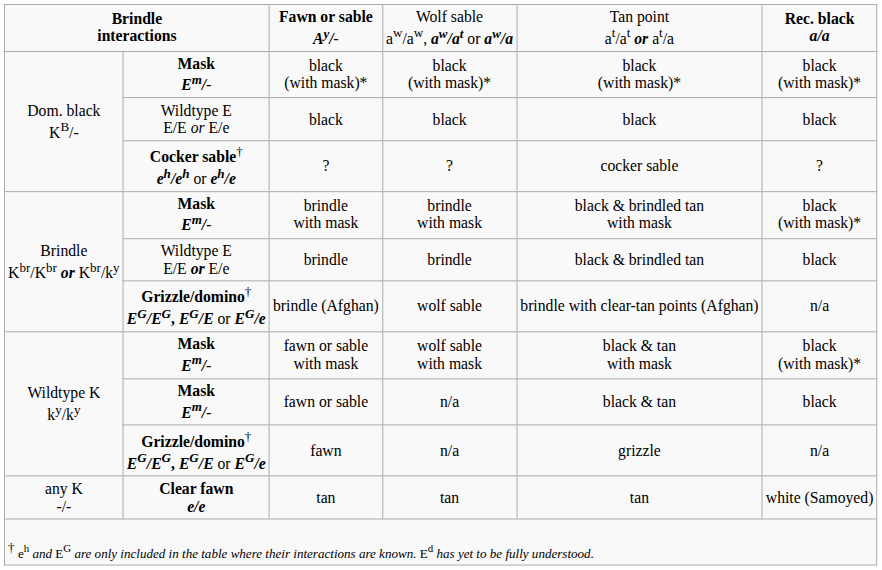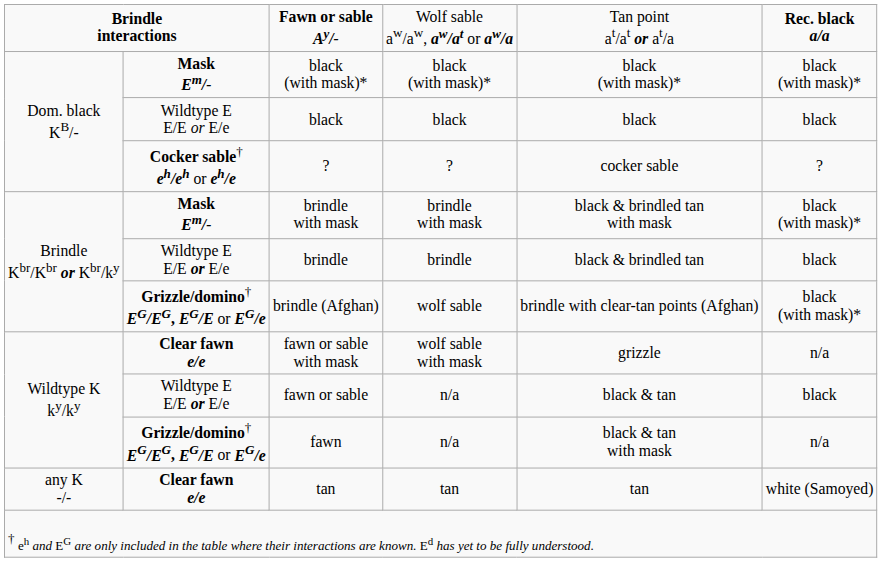(820, 306) n/a -> (820, 306) black (with mask)*
(196, 355) Mask Em/- -> (196, 352) Clear fawn e/e
(639, 355) black & tan with mask -> (639, 352) grizzle
(820, 355) black (with mask)* -> (820, 352) n/a
(196, 401) Mask Em/- -> (196, 395) Wildtype E E/E or E/e
(639, 450) grizzle -> (639, 442) black & tan with mask
